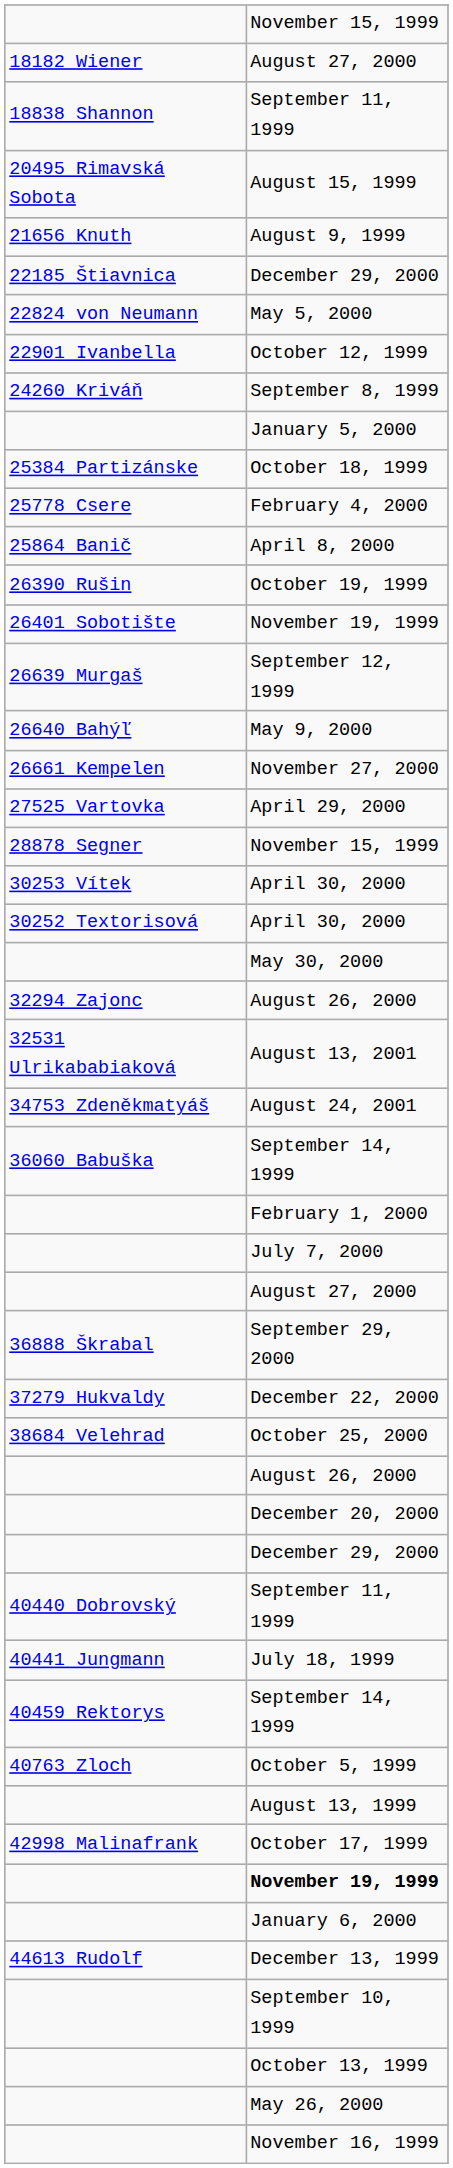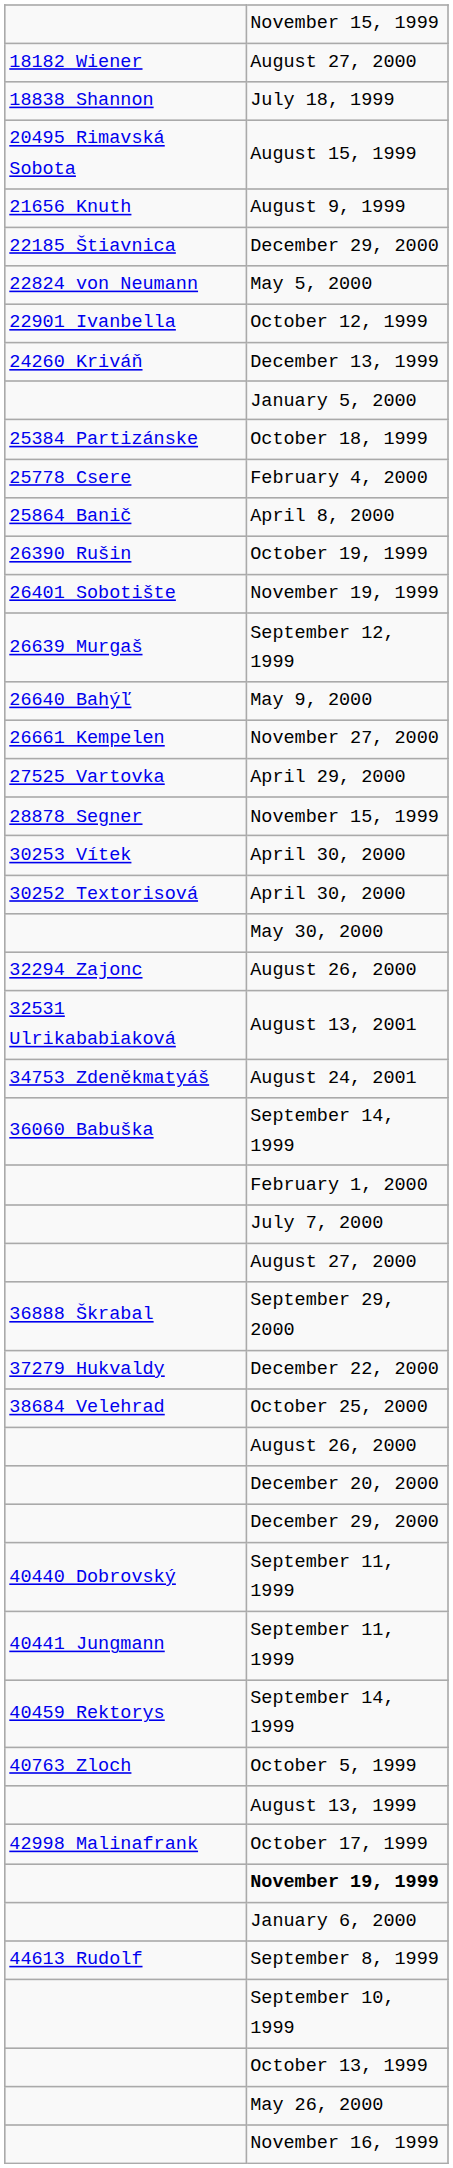(322, 114) September 11, 1999 -> (322, 100) July 18, 1999
(345, 391) September 8, 1999 -> (345, 361) December 13, 1999
(322, 1659) July 18, 1999 -> (322, 1644) September 11, 1999
(345, 1959) December 13, 1999 -> (345, 1959) September 8, 1999
